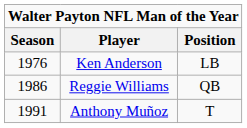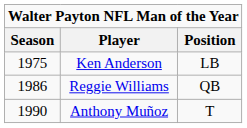(32, 63) 1976 -> (32, 63) 1975
(32, 110) 1991 -> (32, 110) 1990
